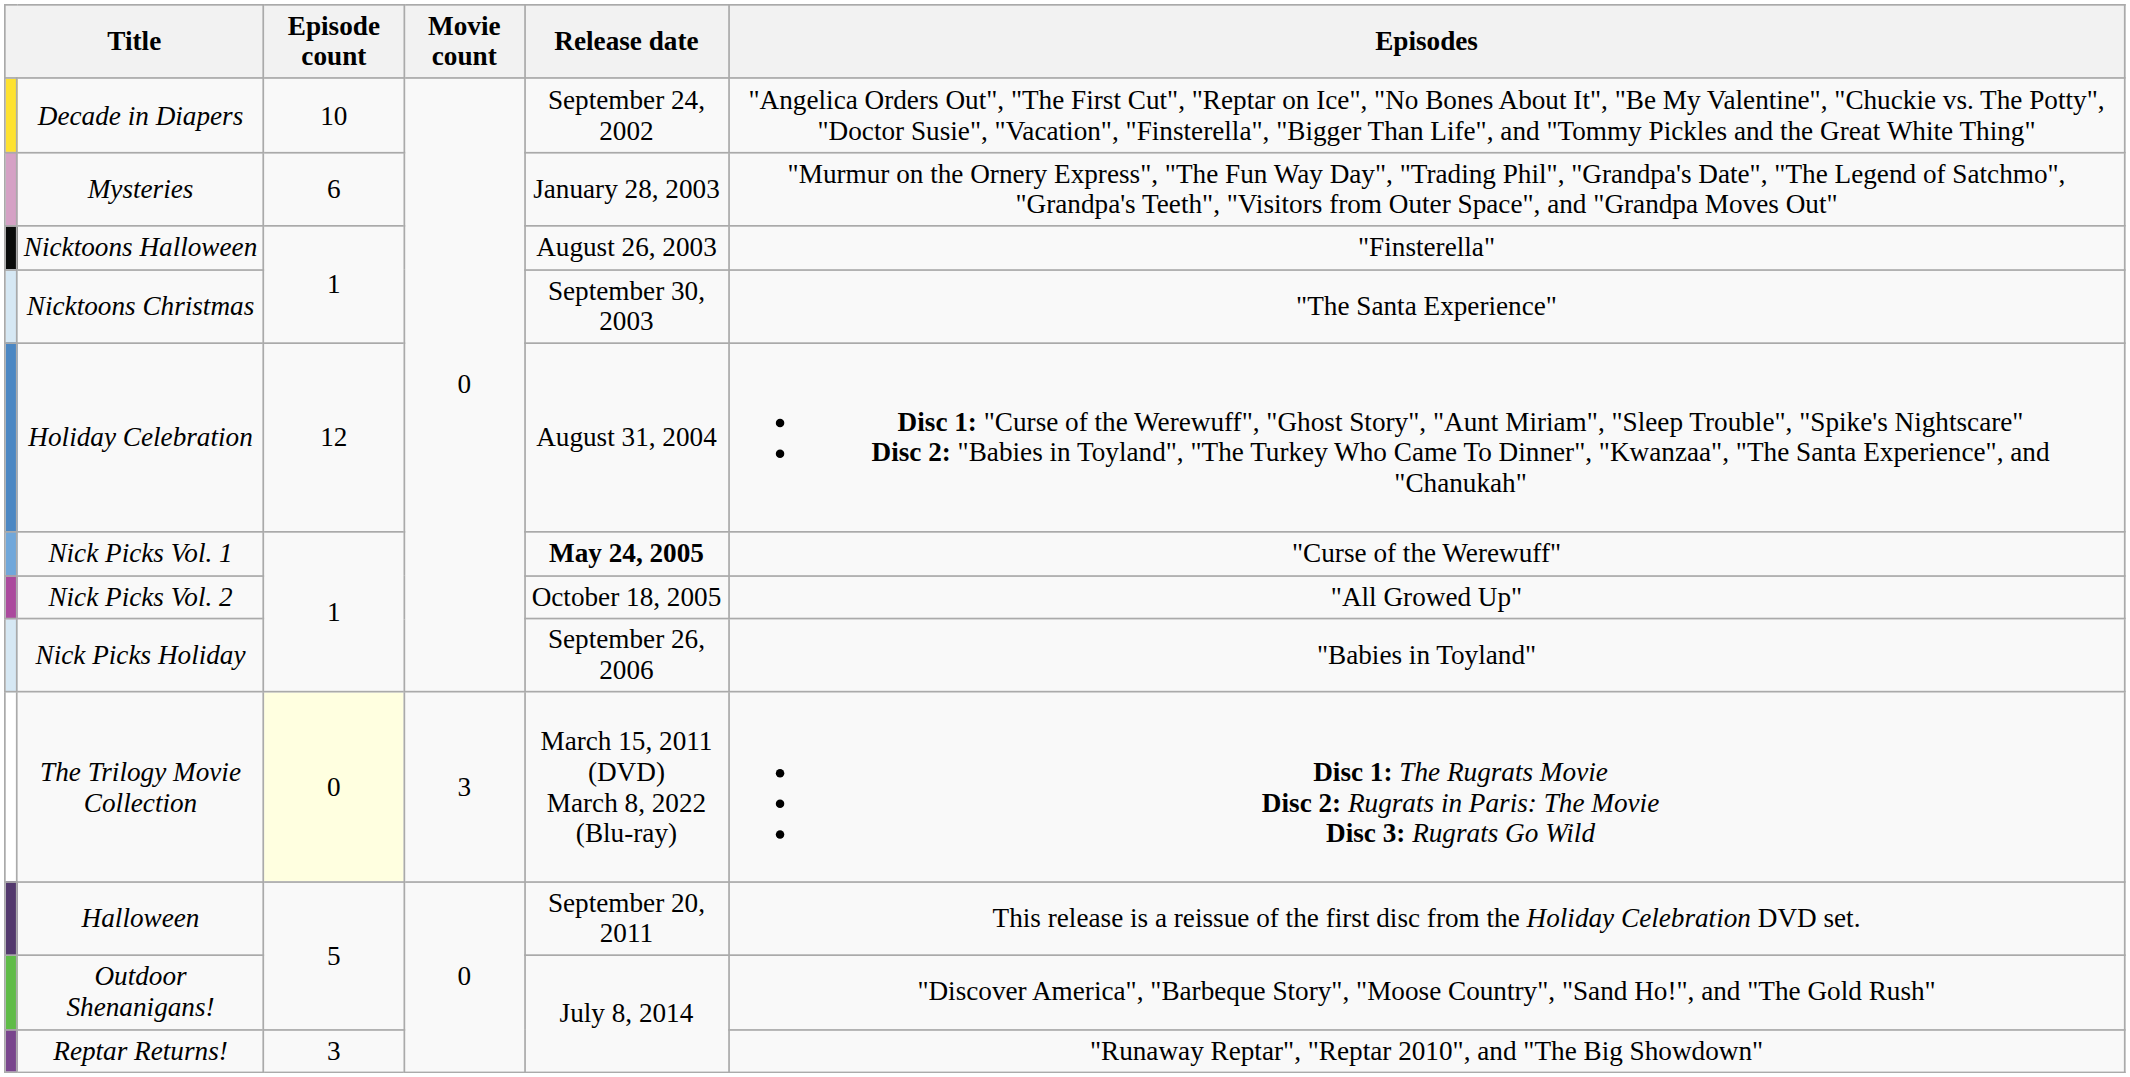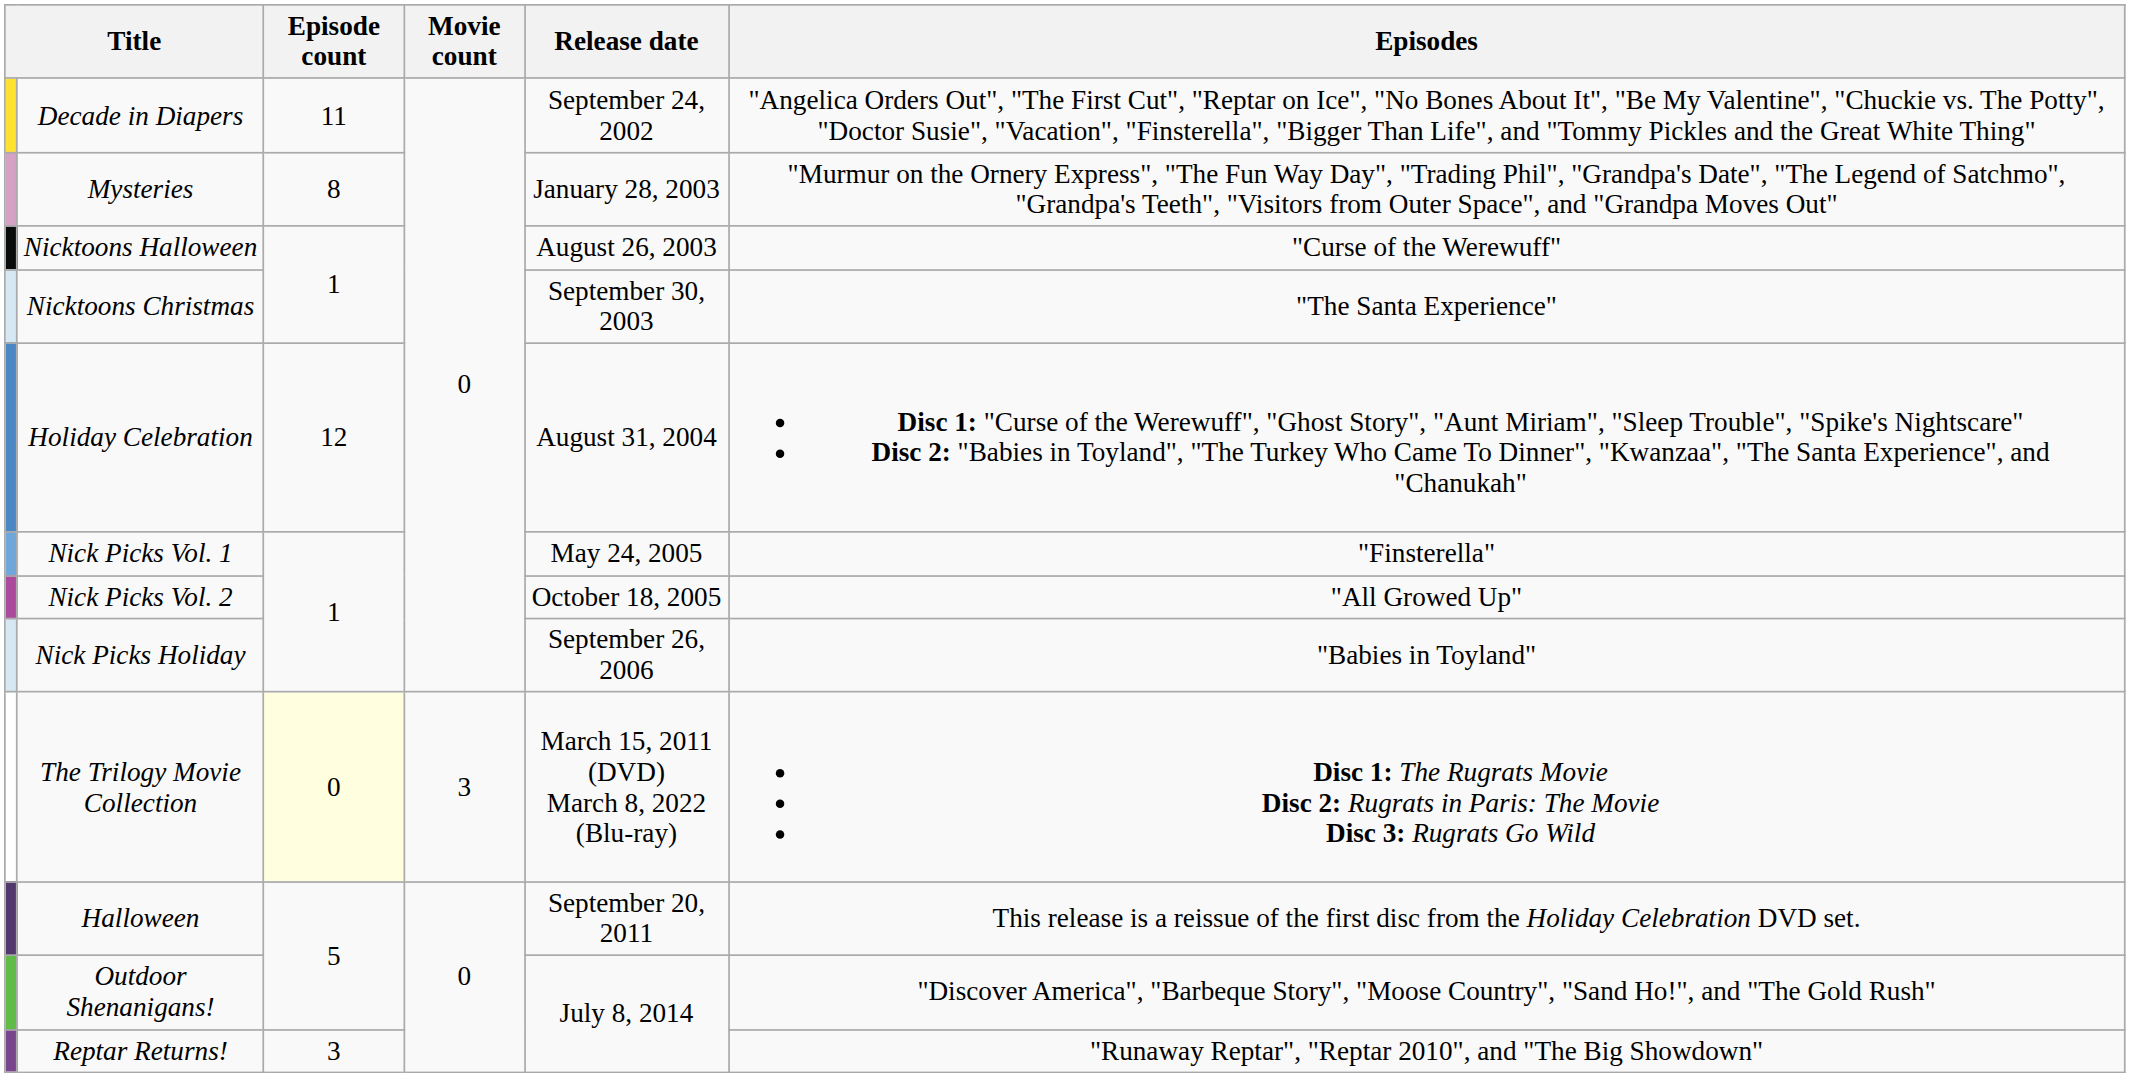(334, 115) 10 -> (334, 115) 11
(334, 188) 6 -> (334, 188) 8
(1427, 247) "Finsterella" -> (1427, 247) "Curse of the Werewuff"
(626, 553) bold -> (626, 553) normal
(1427, 553) "Curse of the Werewuff" -> (1427, 553) "Finsterella"
